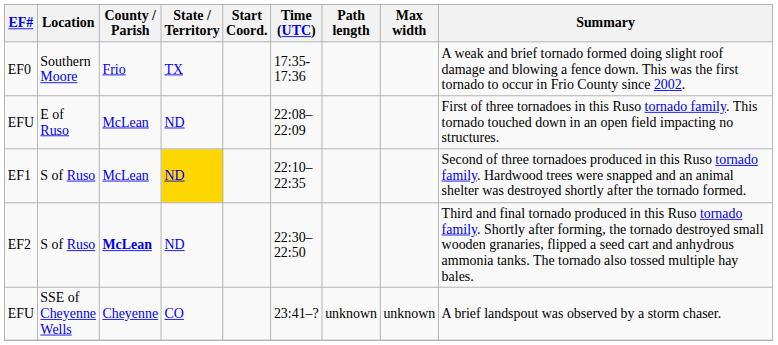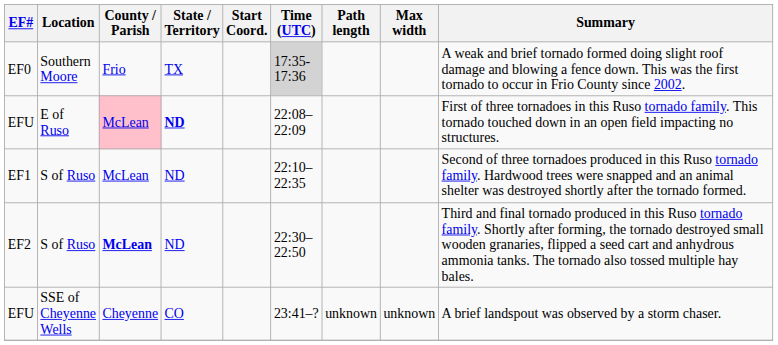(292, 68) no background -> (292, 68) lightgrey background
(126, 122) no background -> (126, 122) pink background
(175, 122) normal -> (175, 122) bold
(175, 175) gold background -> (175, 175) no background
